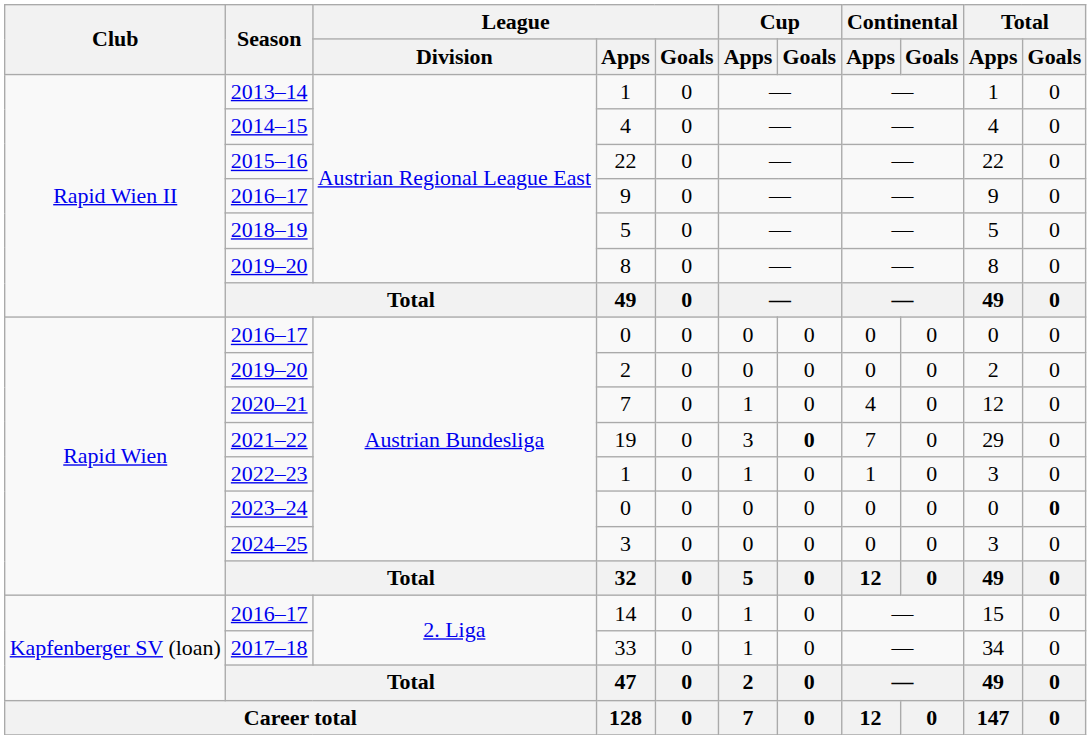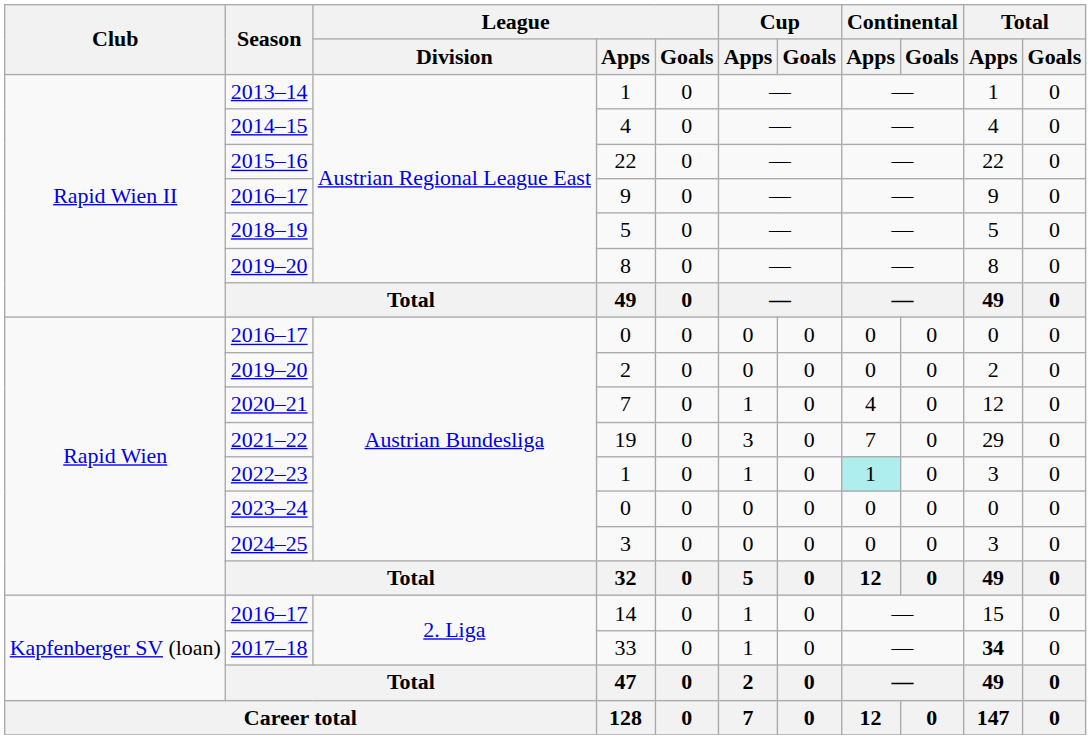(809, 439) bold -> (809, 439) normal
(871, 473) no background -> (871, 473) paleturquoise background
(1054, 508) bold -> (1054, 508) normal
(993, 647) normal -> (993, 647) bold
